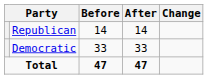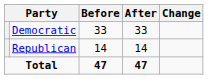rows swapped: (44, 48) <-> (44, 30)
